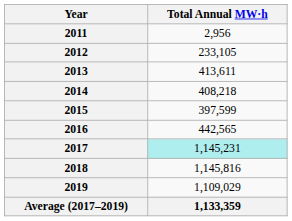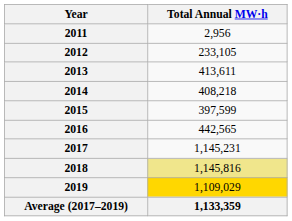(217, 149) paleturquoise background -> (217, 149) no background
(217, 168) no background -> (217, 168) khaki background
(217, 187) no background -> (217, 187) gold background
